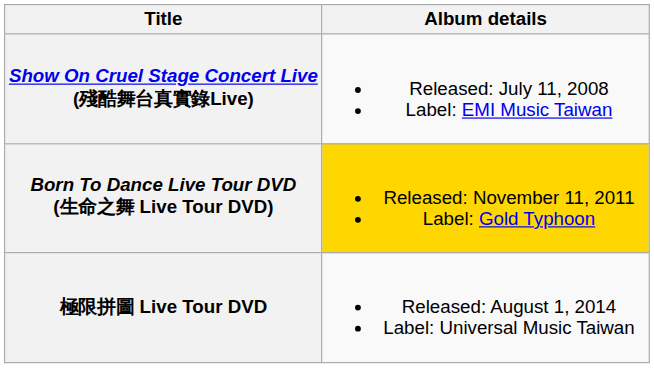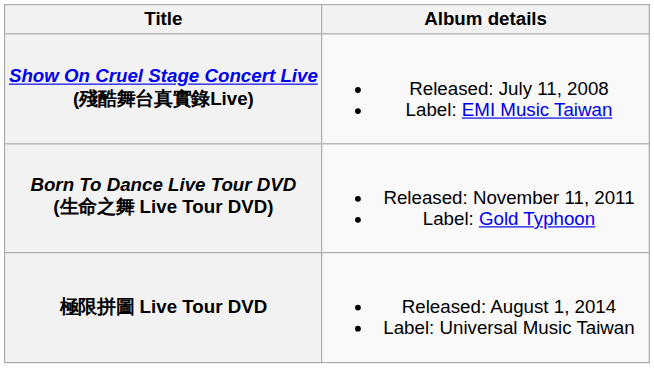(486, 209) gold background -> (486, 209) no background
